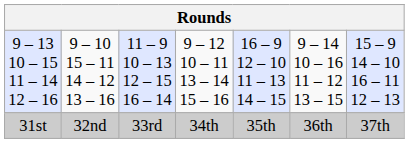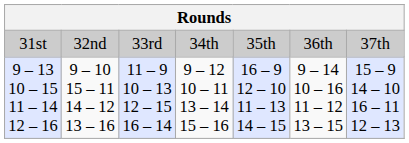rows swapped: (33, 125) <-> (33, 71)
